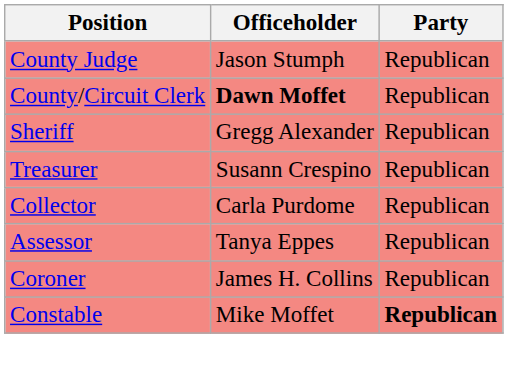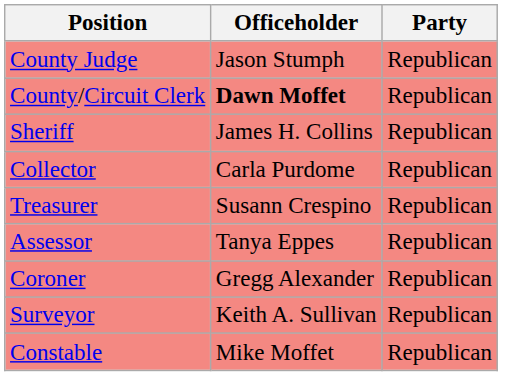(295, 132) Gregg Alexander -> (294, 132) James H. Collins
rows swapped: (54, 168) <-> (53, 205)
(294, 278) James H. Collins -> (295, 278) Gregg Alexander
+ row: (52, 315)
(441, 315) bold -> (440, 351) normal
